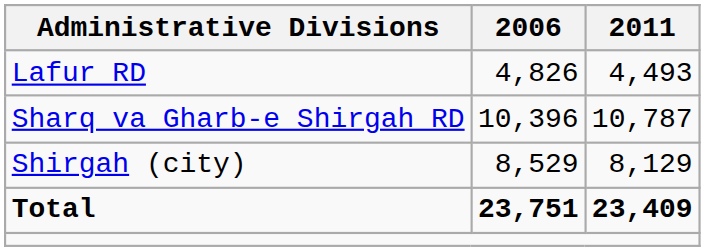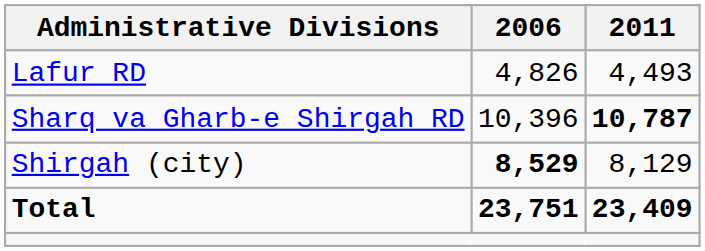(642, 119) normal -> (642, 119) bold
(537, 165) normal -> (537, 165) bold
